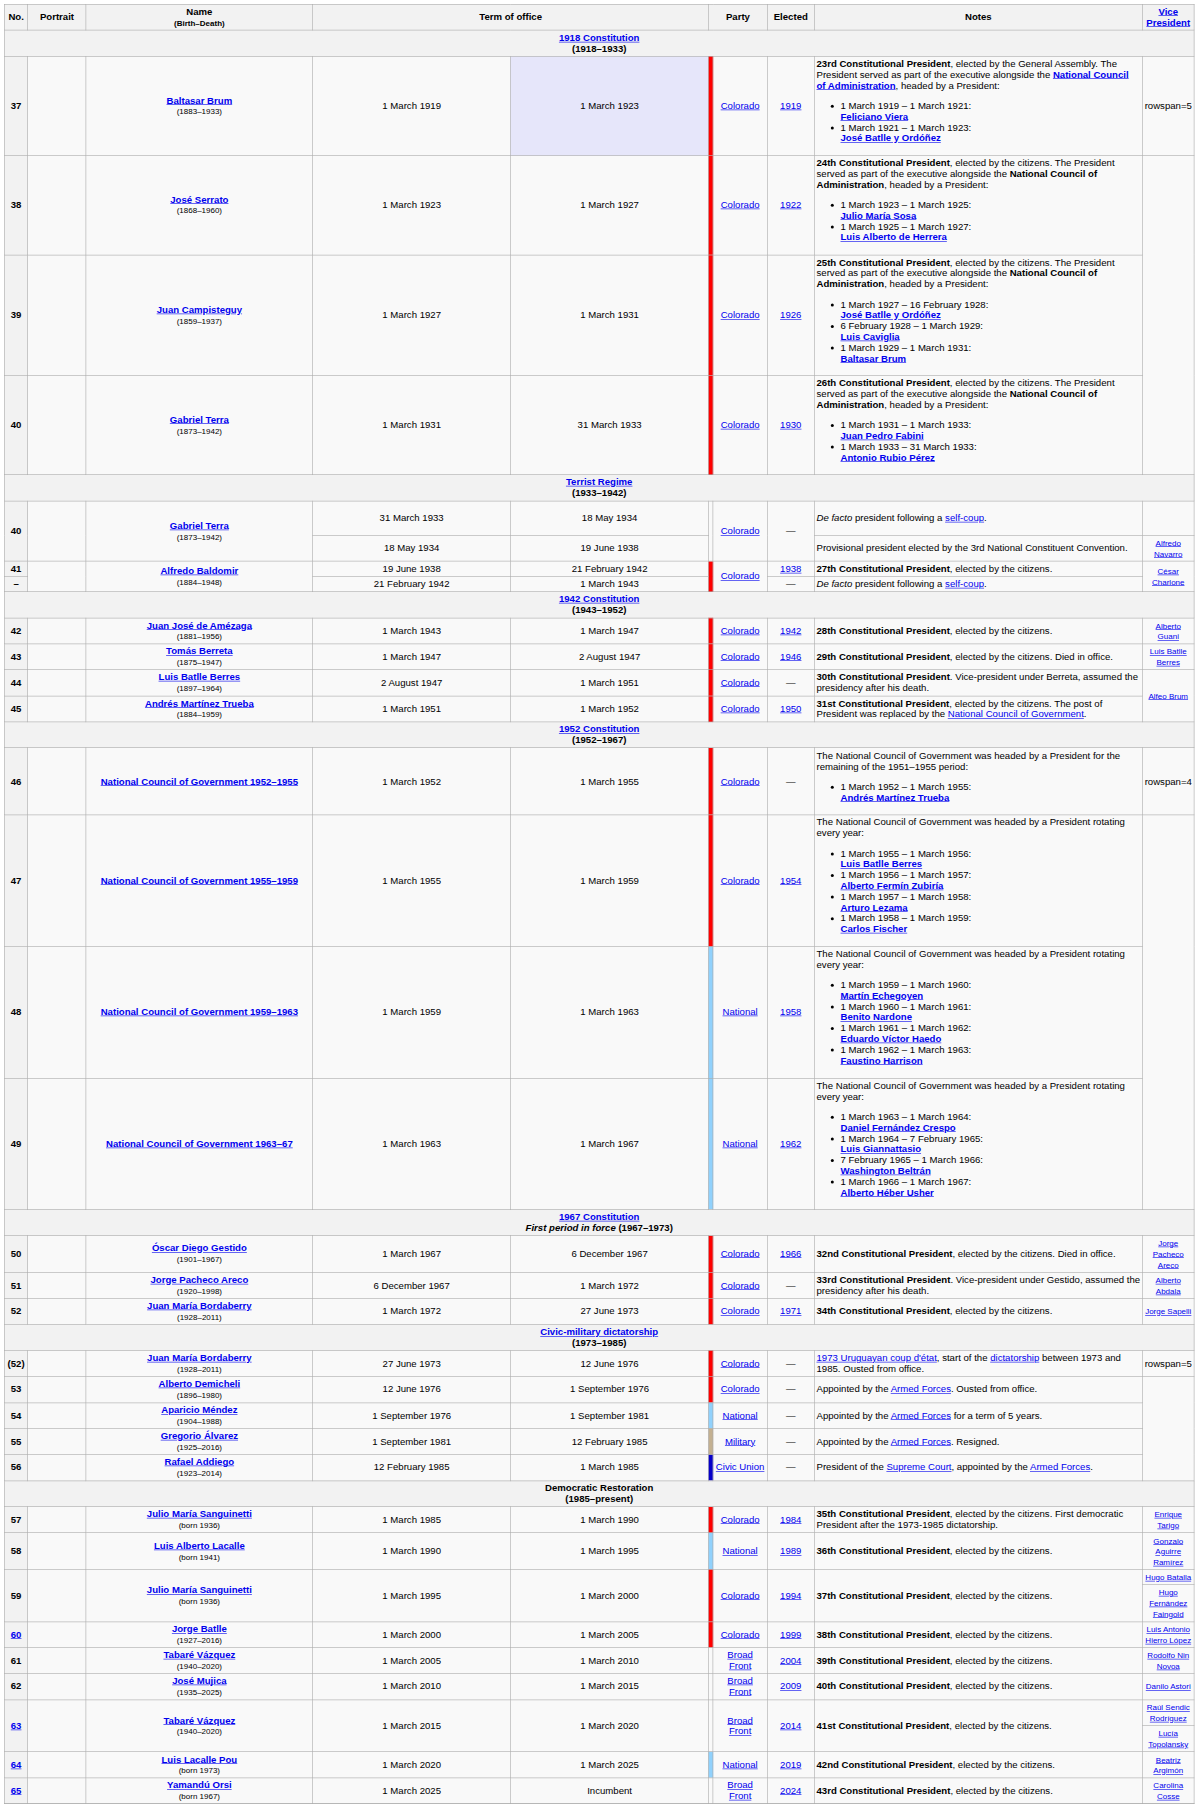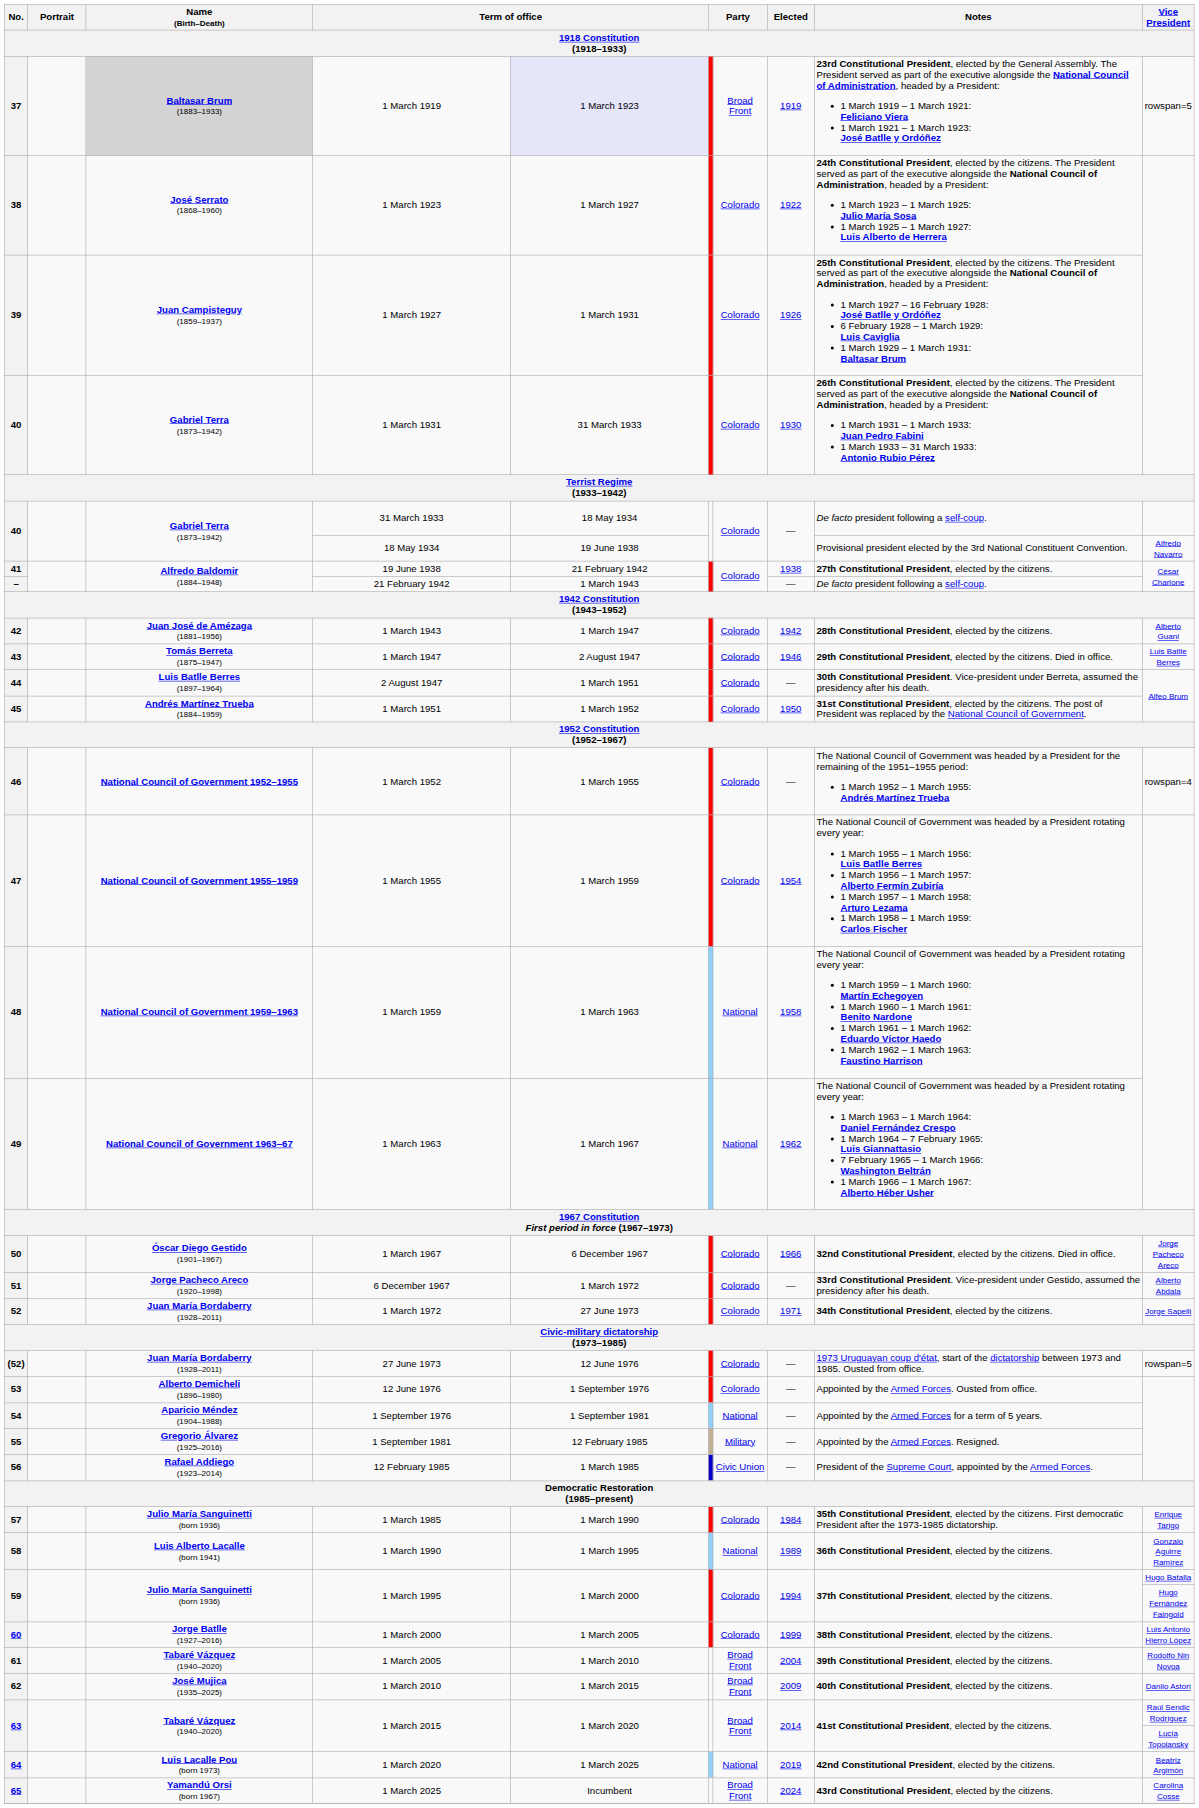(199, 106) no background -> (199, 106) lightgrey background
(740, 106) Colorado -> (740, 106) Broad Front
